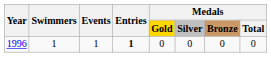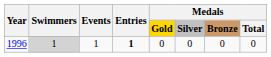(54, 44) no background -> (54, 44) lightgrey background
